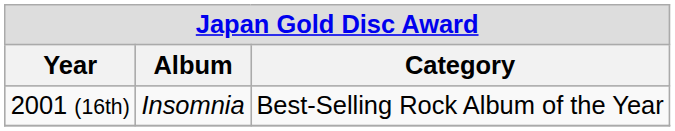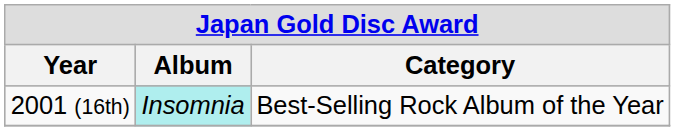(193, 105) no background -> (193, 105) paleturquoise background
